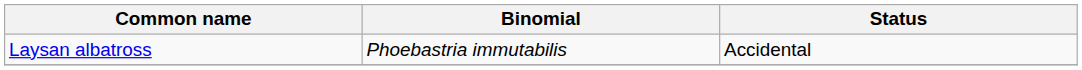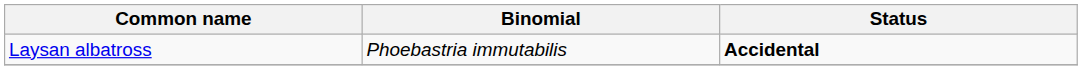(768, 49) normal -> (772, 49) bold
